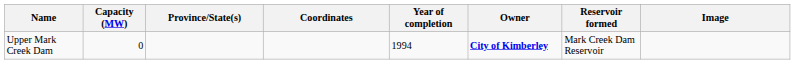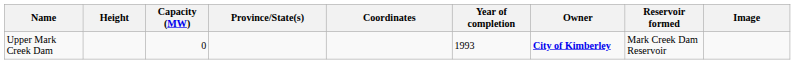+ column: (114, 18)
(402, 45) 1994 -> (464, 45) 1993
